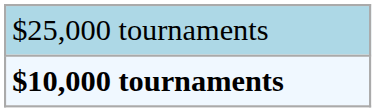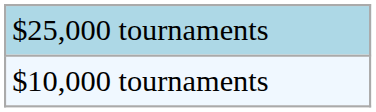(148, 80) bold -> (140, 80) normal
